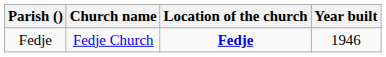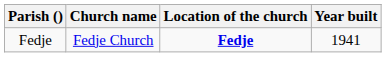(346, 39) 1946 -> (346, 39) 1941
